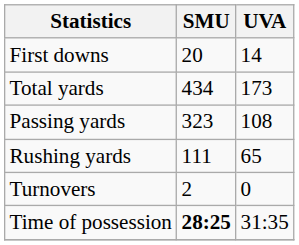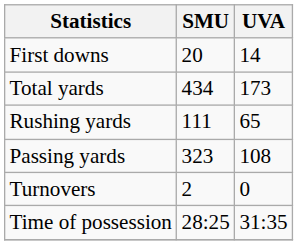rows swapped: (70, 155) <-> (67, 121)
(206, 222) bold -> (206, 222) normal
